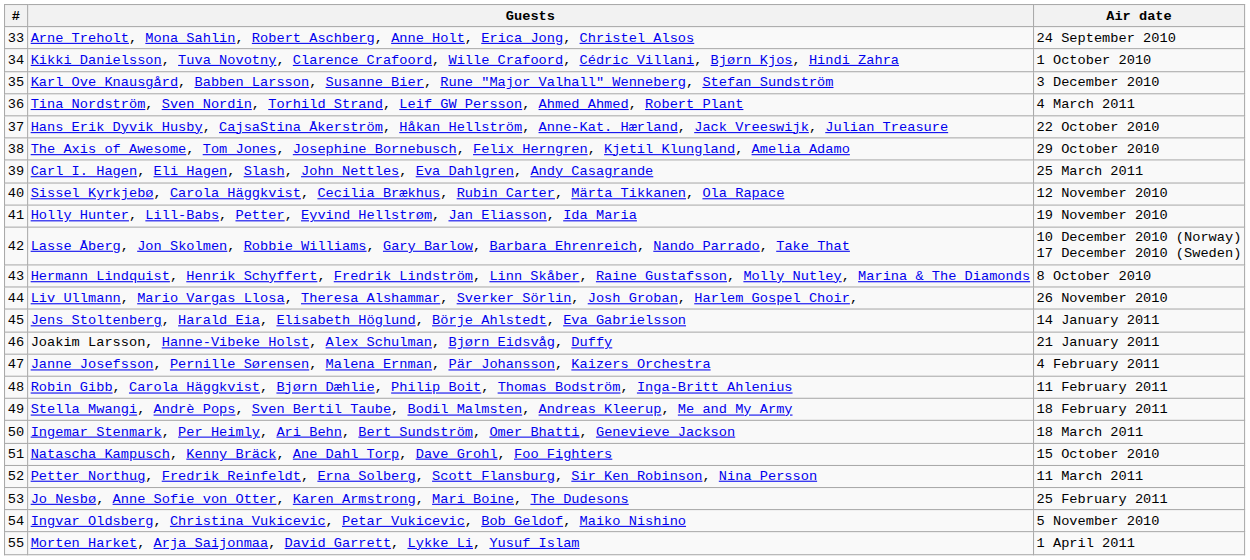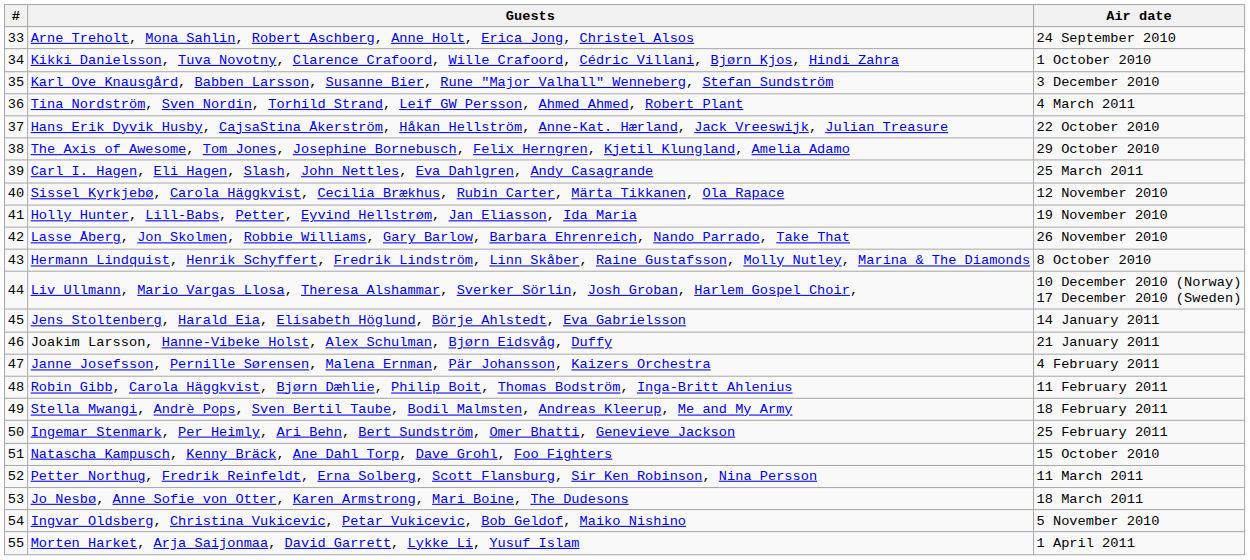(1139, 246) 10 December 2010 (Norway) 17 December 2010 (Sweden) -> (1102, 238) 26 November 2010
(1102, 298) 26 November 2010 -> (1139, 290) 10 December 2010 (Norway) 17 December 2010 (Sweden)
(1090, 432) 18 March 2011 -> (1102, 432) 25 February 2011
(1102, 499) 25 February 2011 -> (1090, 499) 18 March 2011
